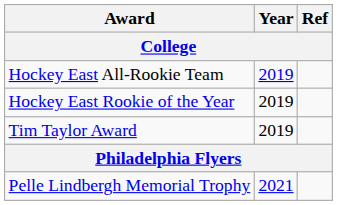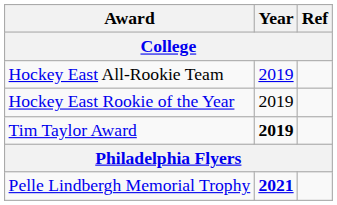(276, 130) normal -> (276, 130) bold
(276, 185) normal -> (276, 185) bold
